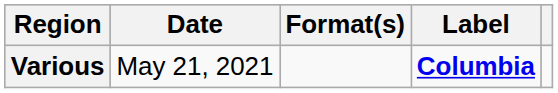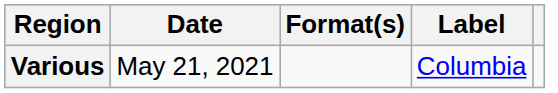(476, 66) bold -> (472, 66) normal
